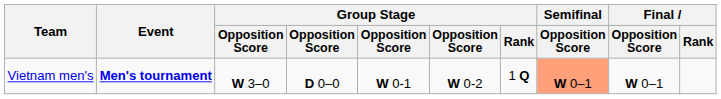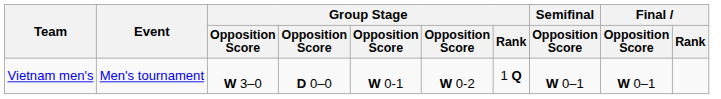(156, 76) bold -> (152, 76) normal
(573, 84) lightsalmon background -> (565, 84) no background
